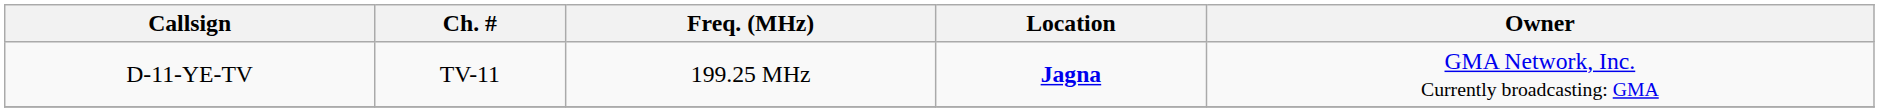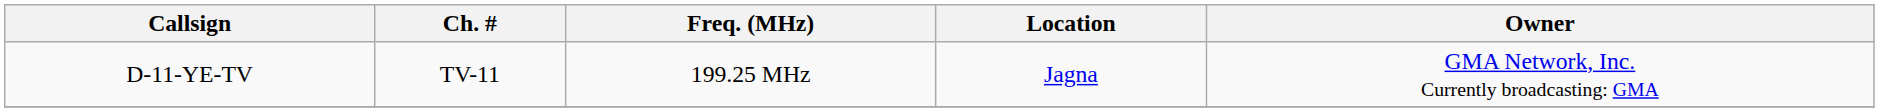(1071, 74) bold -> (1071, 74) normal
